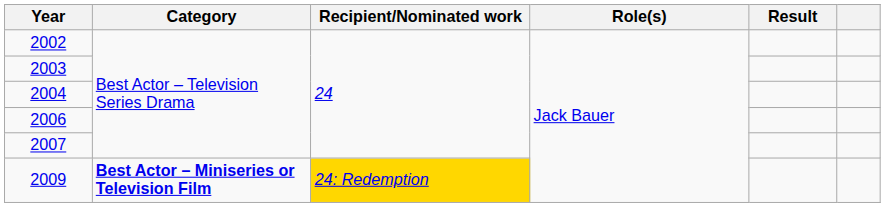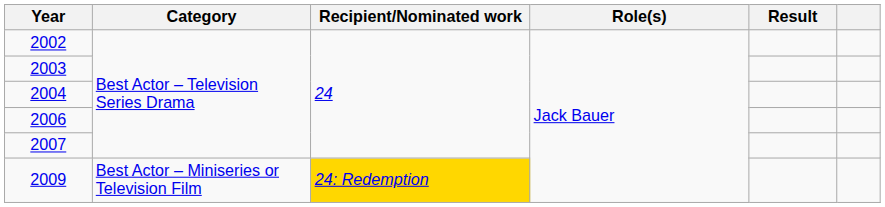(195, 180) bold -> (187, 180) normal
